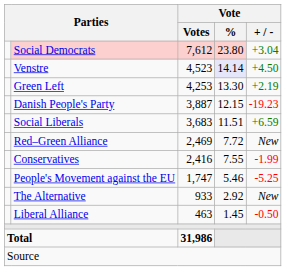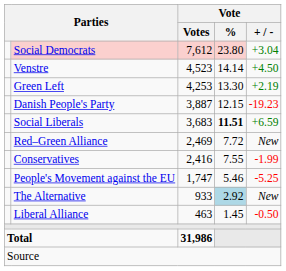(230, 68) lavender background -> (230, 68) no background
(231, 123) normal -> (231, 123) bold
(233, 196) no background -> (233, 196) lightblue background
